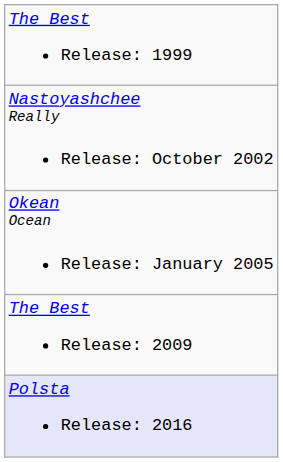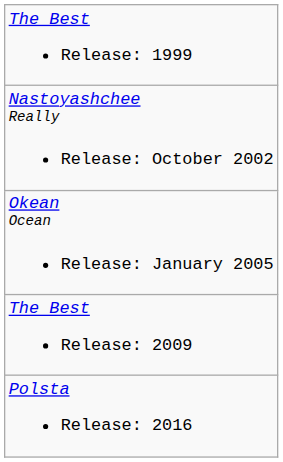(141, 408) lavender background -> (141, 408) no background
